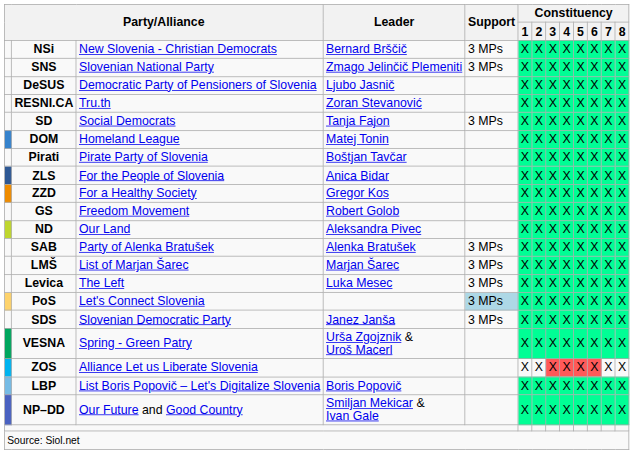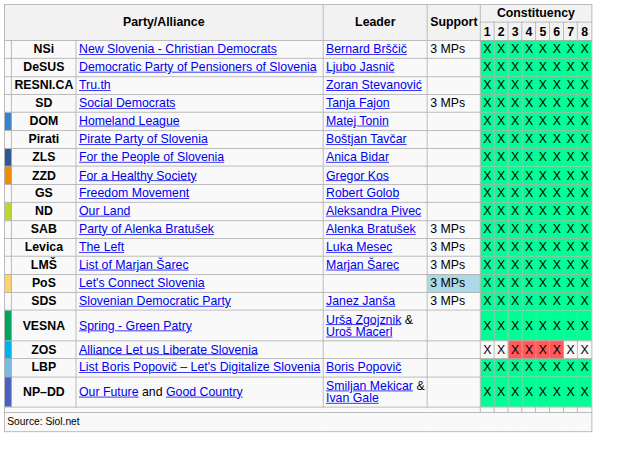- row: (44, 67)
rows swapped: (44, 283) <-> (44, 265)
